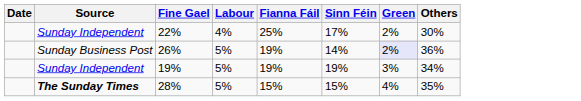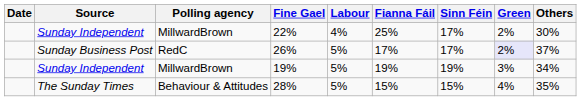+ column: (213, 13)
(271, 50) 19% -> (386, 50) 17%
(336, 50) 14% -> (452, 50) 17%
(432, 50) 36% -> (548, 50) 37%
(88, 86) bold -> (86, 86) normal
